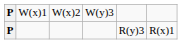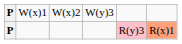(131, 30) no background -> (131, 30) pink background
(162, 30) no background -> (162, 30) lightsalmon background
